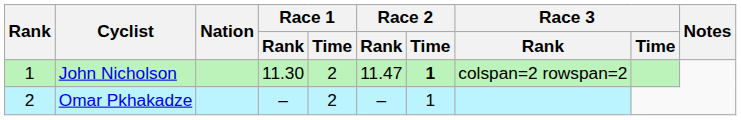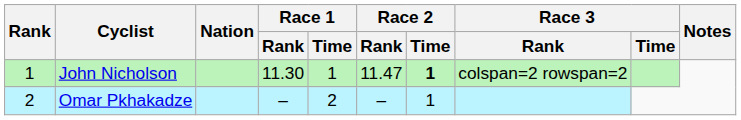(332, 73) 2 -> (332, 73) 1
